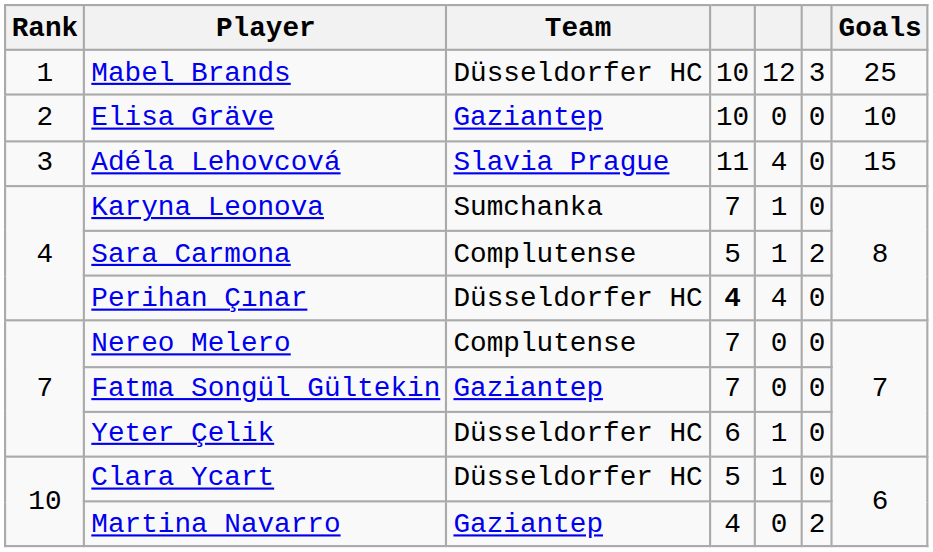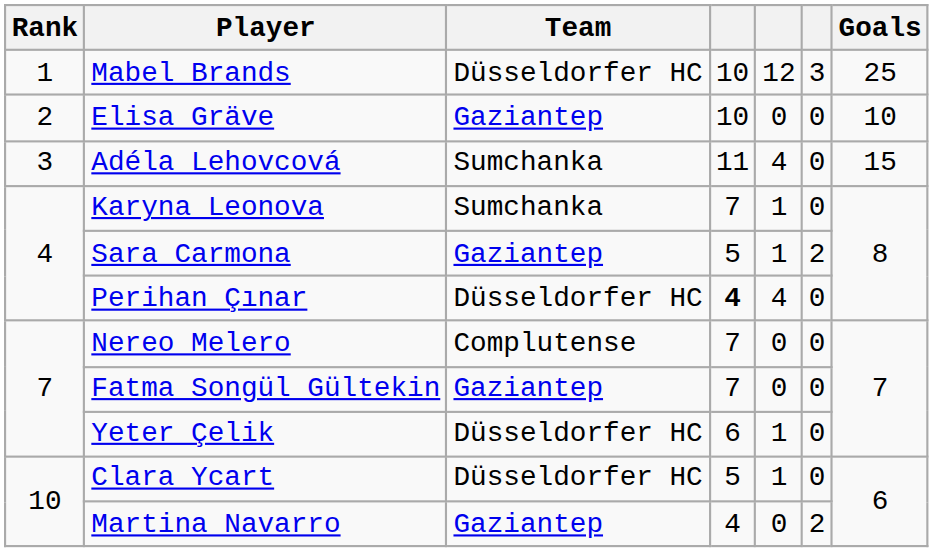(561, 163) Slavia Prague -> (528, 163) Sumchanka
(545, 253) Complutense -> (528, 253) Gaziantep
